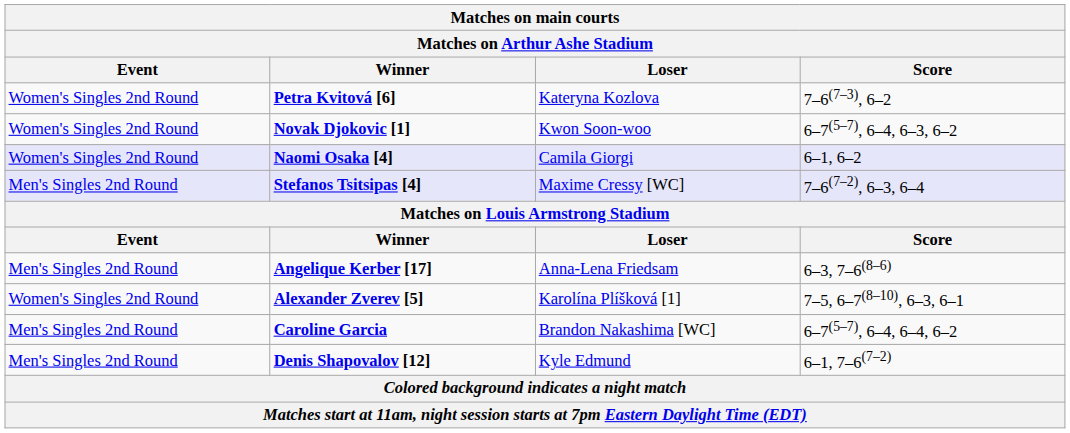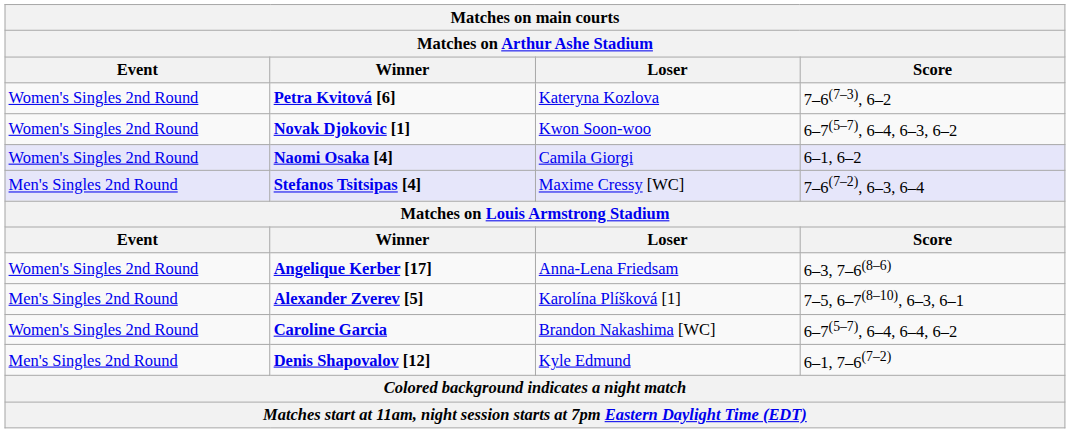(93, 268) Men's Singles 2nd Round -> (103, 268) Women's Singles 2nd Round
(103, 298) Women's Singles 2nd Round -> (93, 298) Men's Singles 2nd Round
(93, 329) Men's Singles 2nd Round -> (103, 329) Women's Singles 2nd Round
